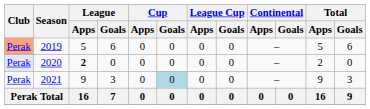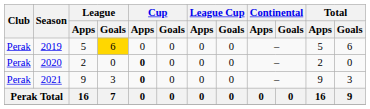(19, 46) lightsalmon background -> (19, 46) no background
(113, 46) no background -> (113, 46) gold background
(19, 63) lavender background -> (19, 63) no background
(83, 63) bold -> (83, 63) normal
(142, 63) normal -> (142, 63) bold
(142, 79) normal -> (142, 79) bold
(172, 79) lightblue background -> (172, 79) no background
